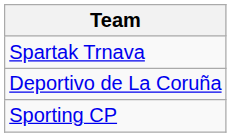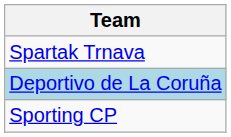(115, 83) no background -> (115, 83) lightblue background
